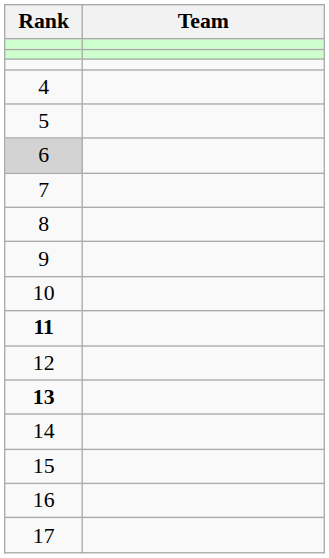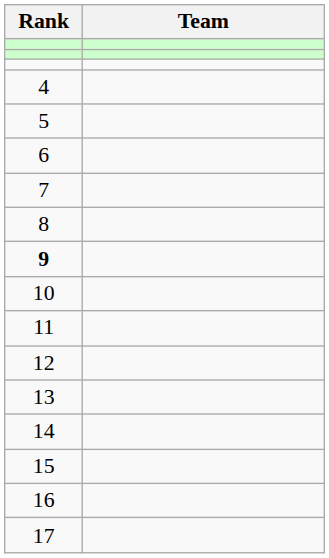(44, 155) lightgrey background -> (44, 155) no background
(44, 258) normal -> (44, 258) bold
(44, 327) bold -> (44, 327) normal
(44, 396) bold -> (44, 396) normal
